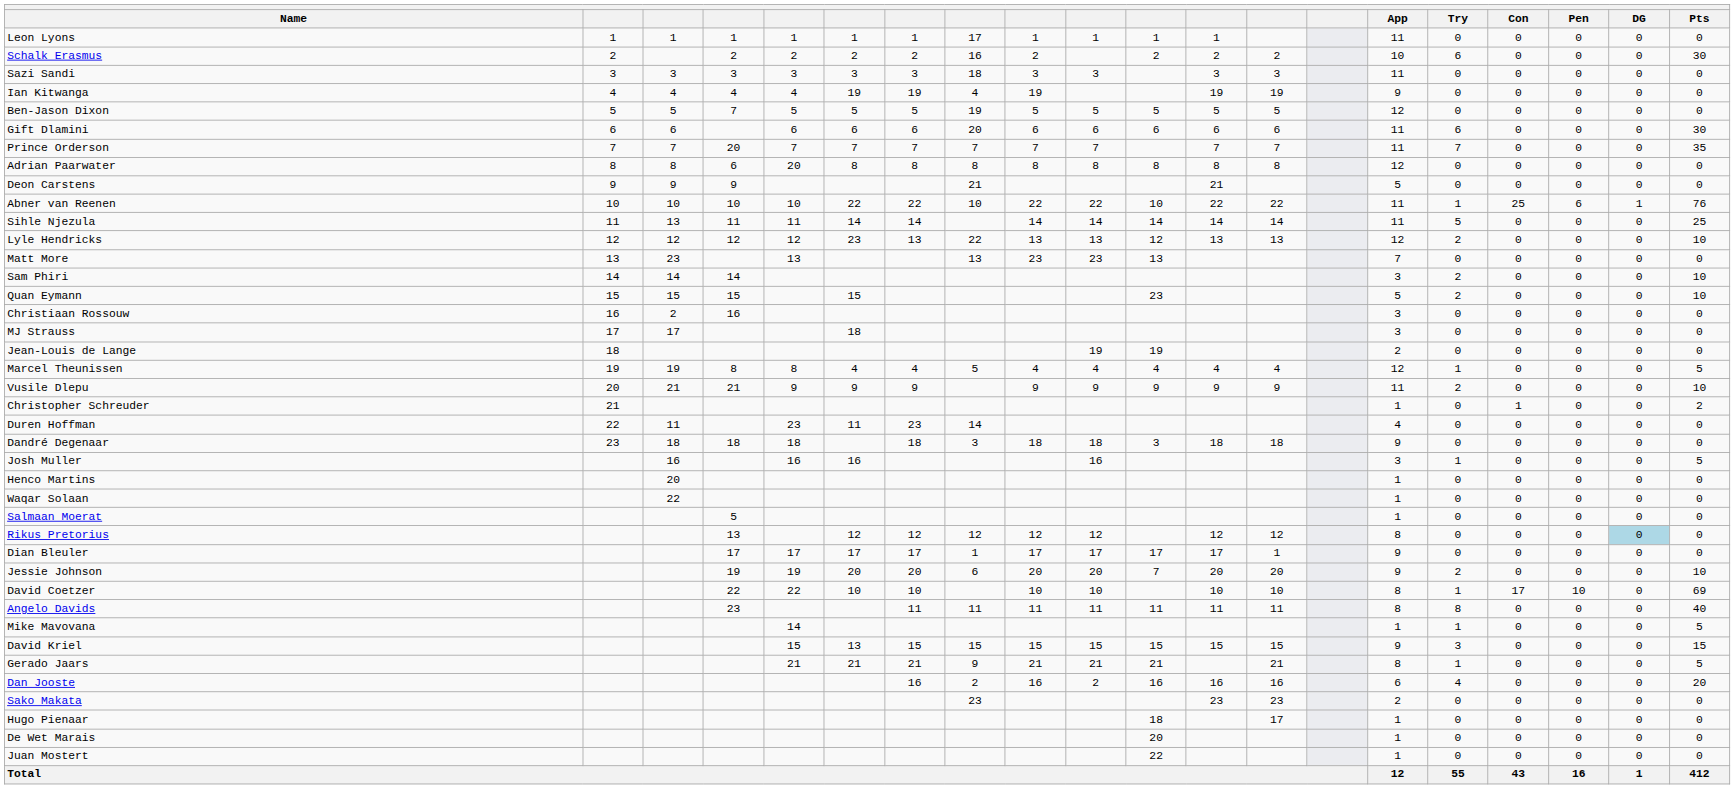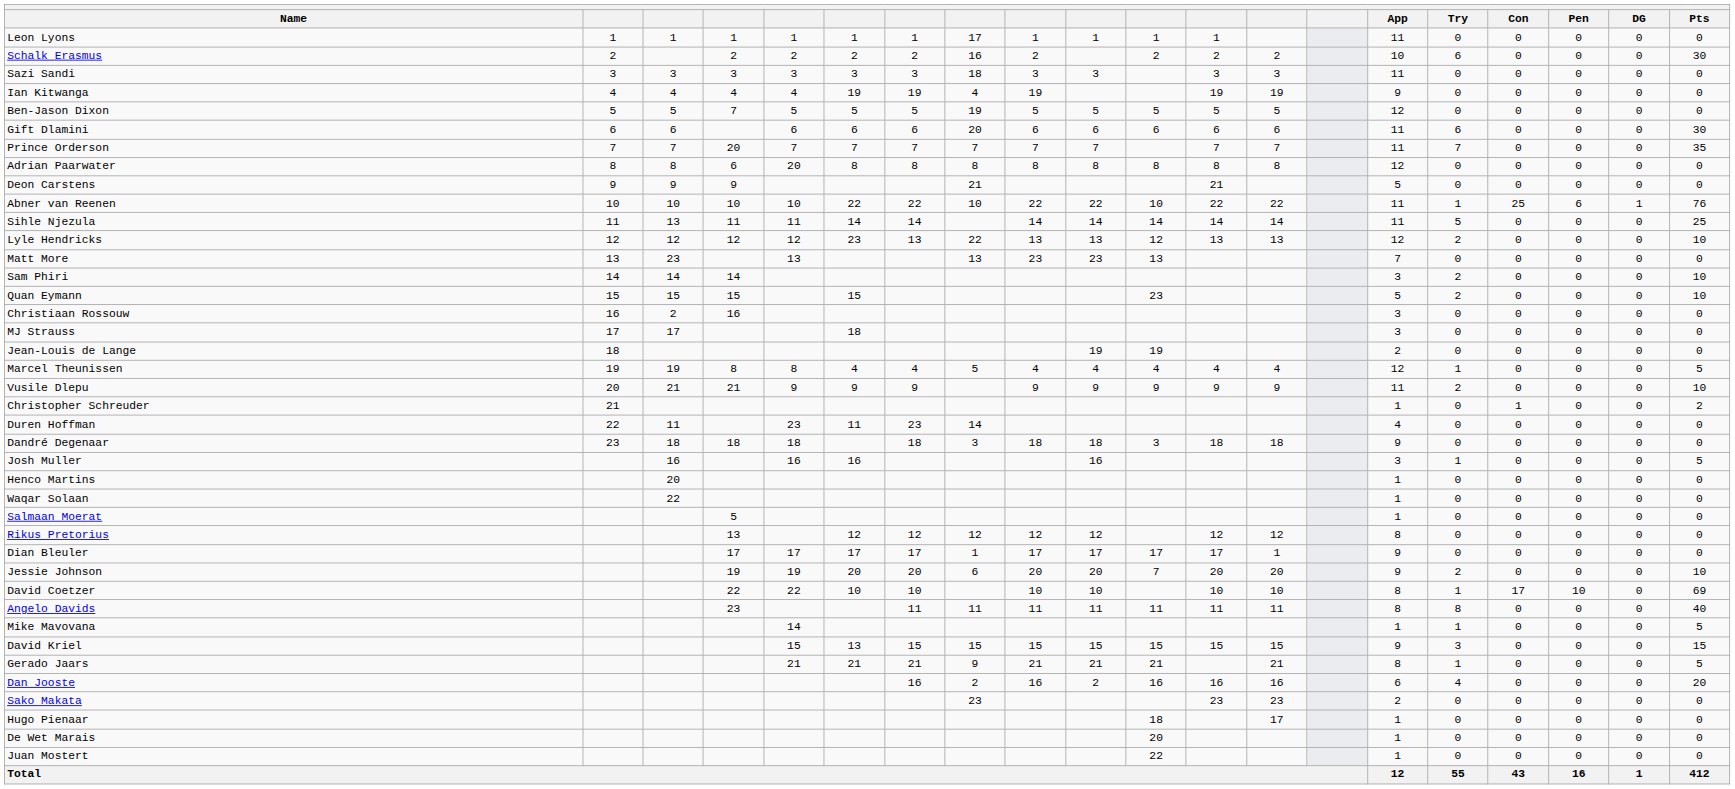(1639, 535) lightblue background -> (1639, 535) no background
